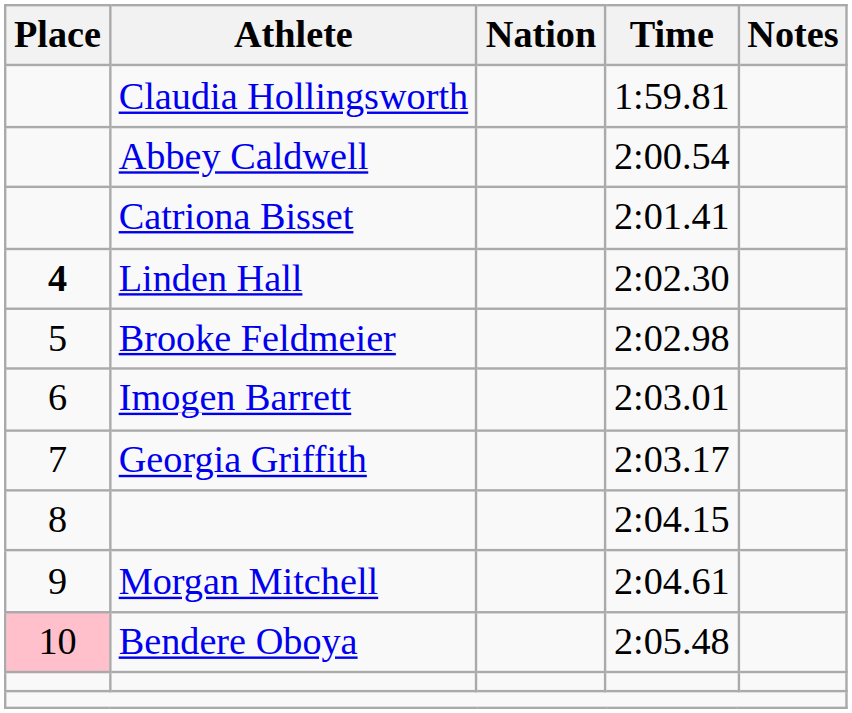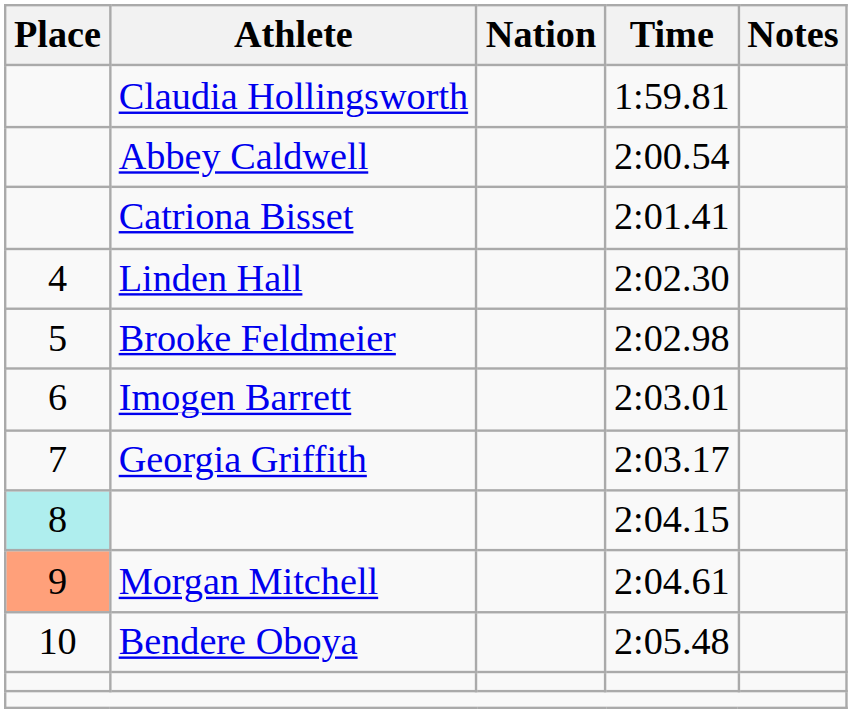(58, 277) bold -> (58, 277) normal
(58, 519) no background -> (58, 519) paleturquoise background
(58, 580) no background -> (58, 580) lightsalmon background
(58, 641) pink background -> (58, 641) no background
